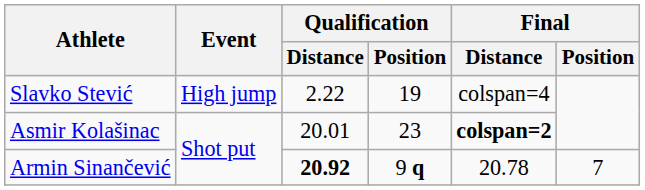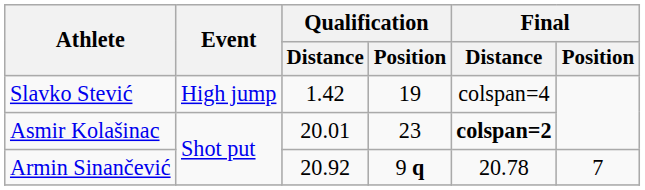(325, 94) 2.22 -> (325, 94) 1.42
(325, 167) bold -> (325, 167) normal
